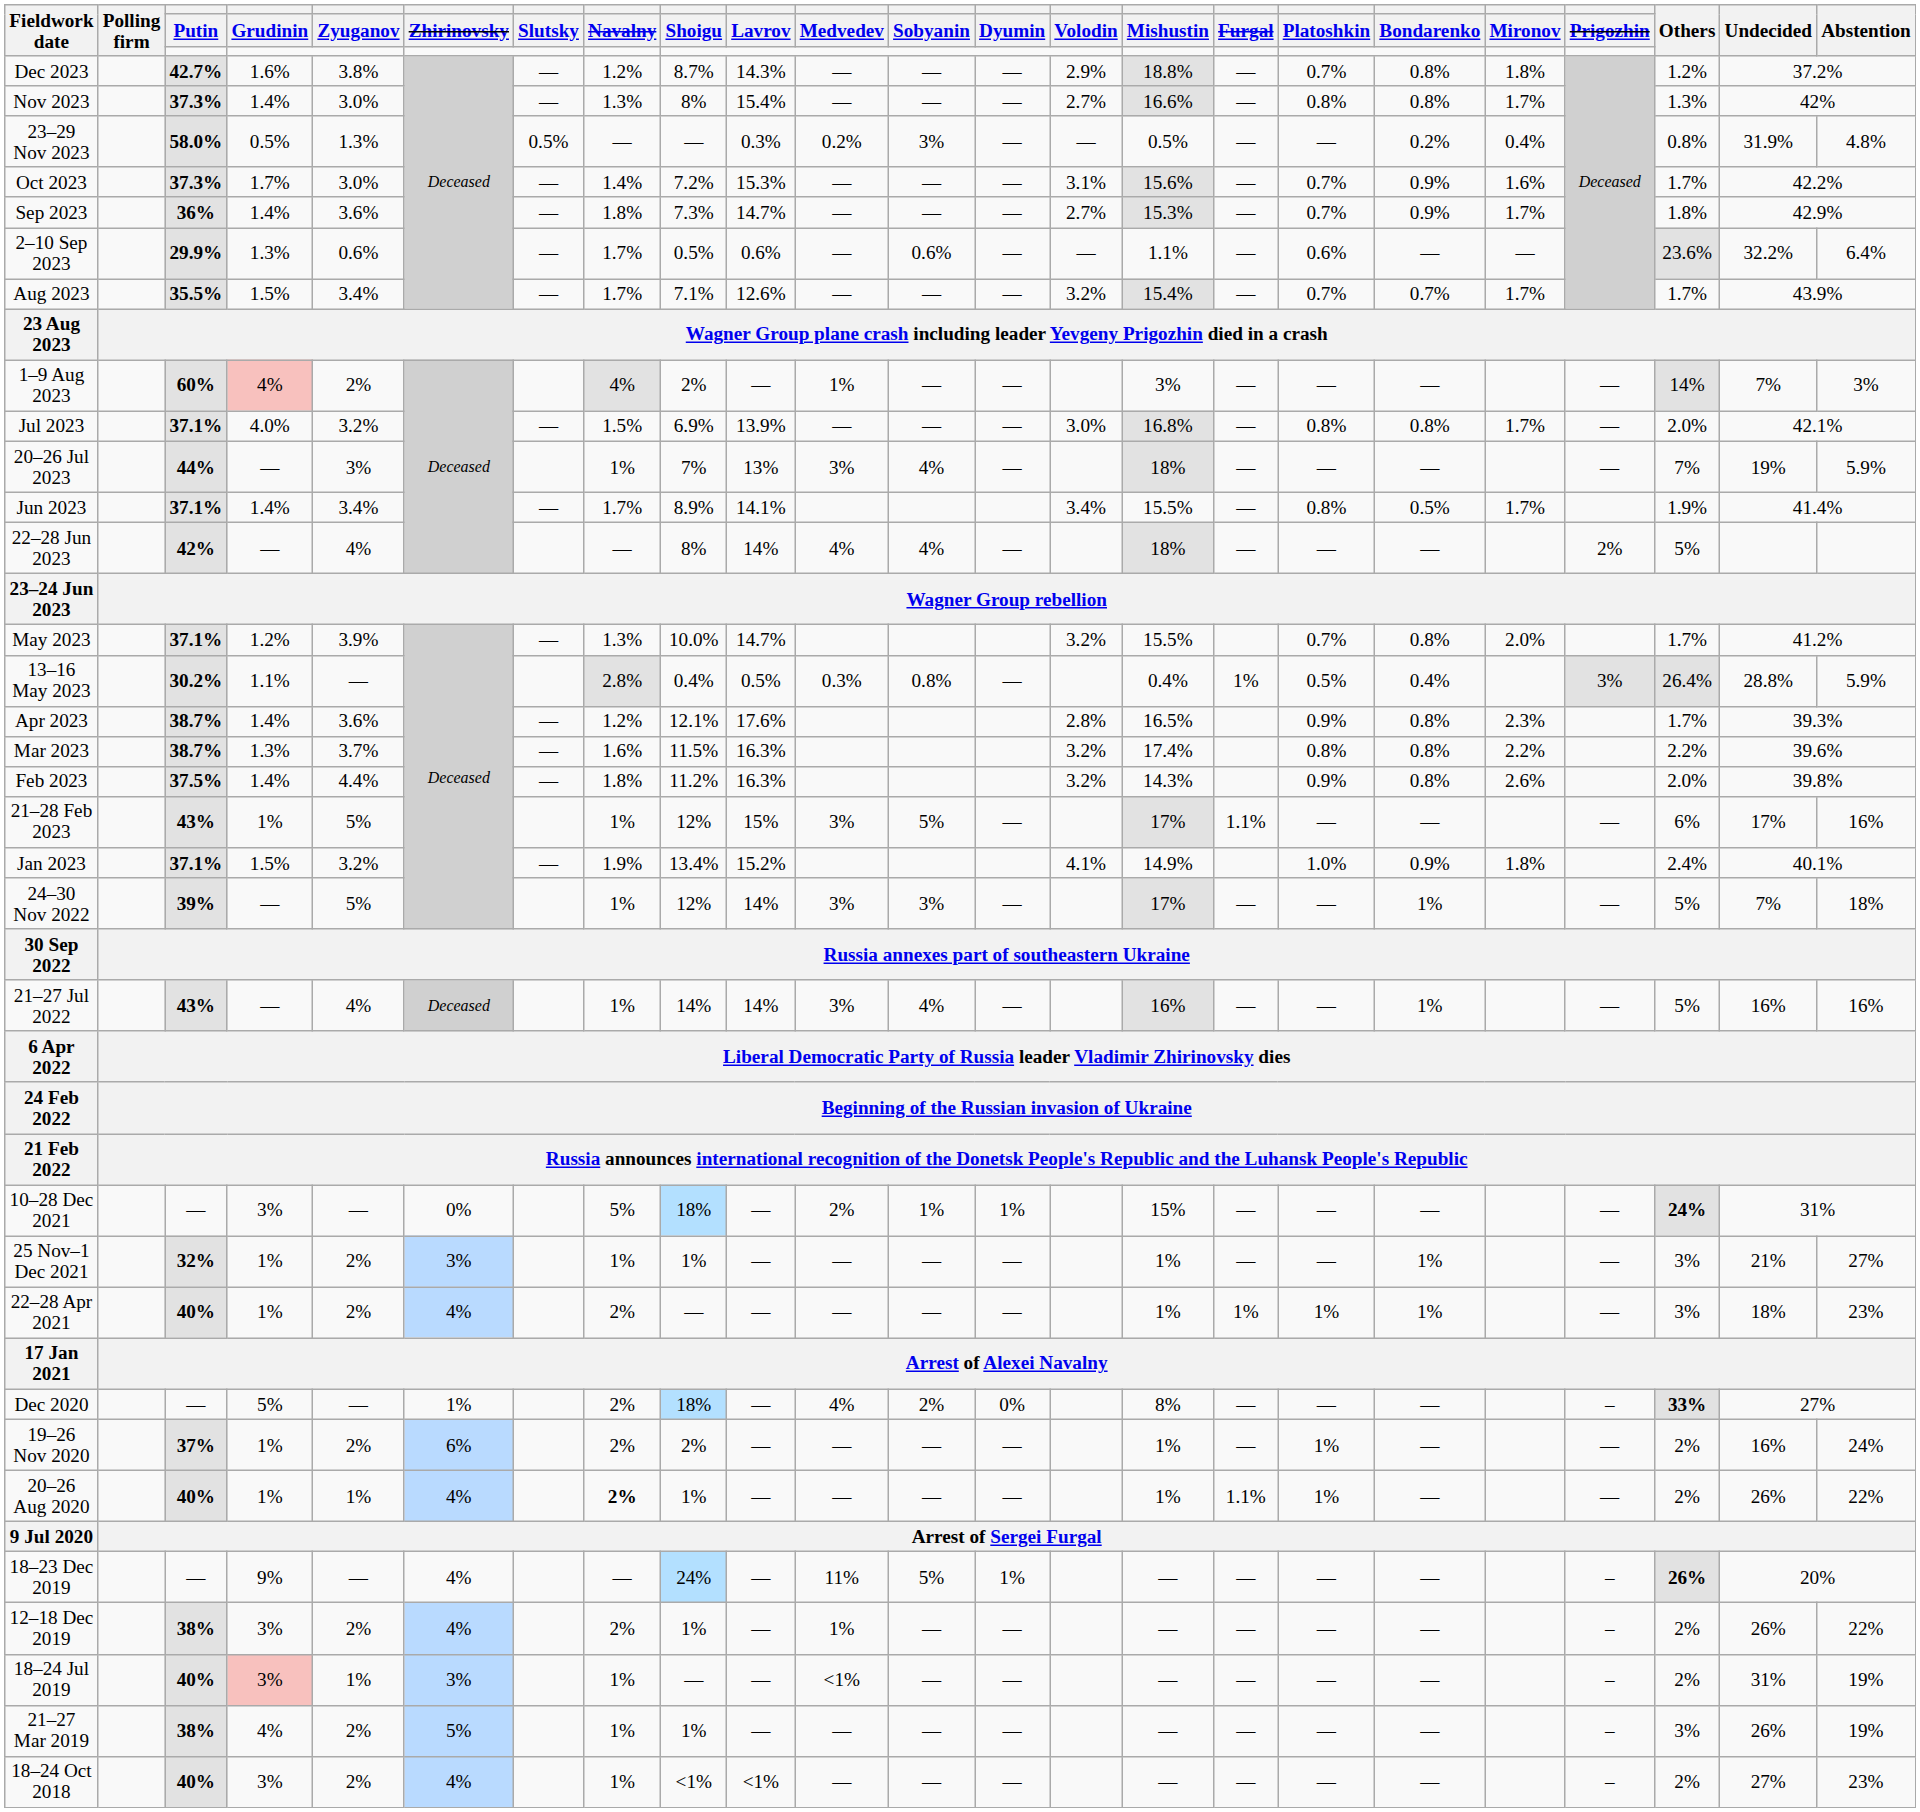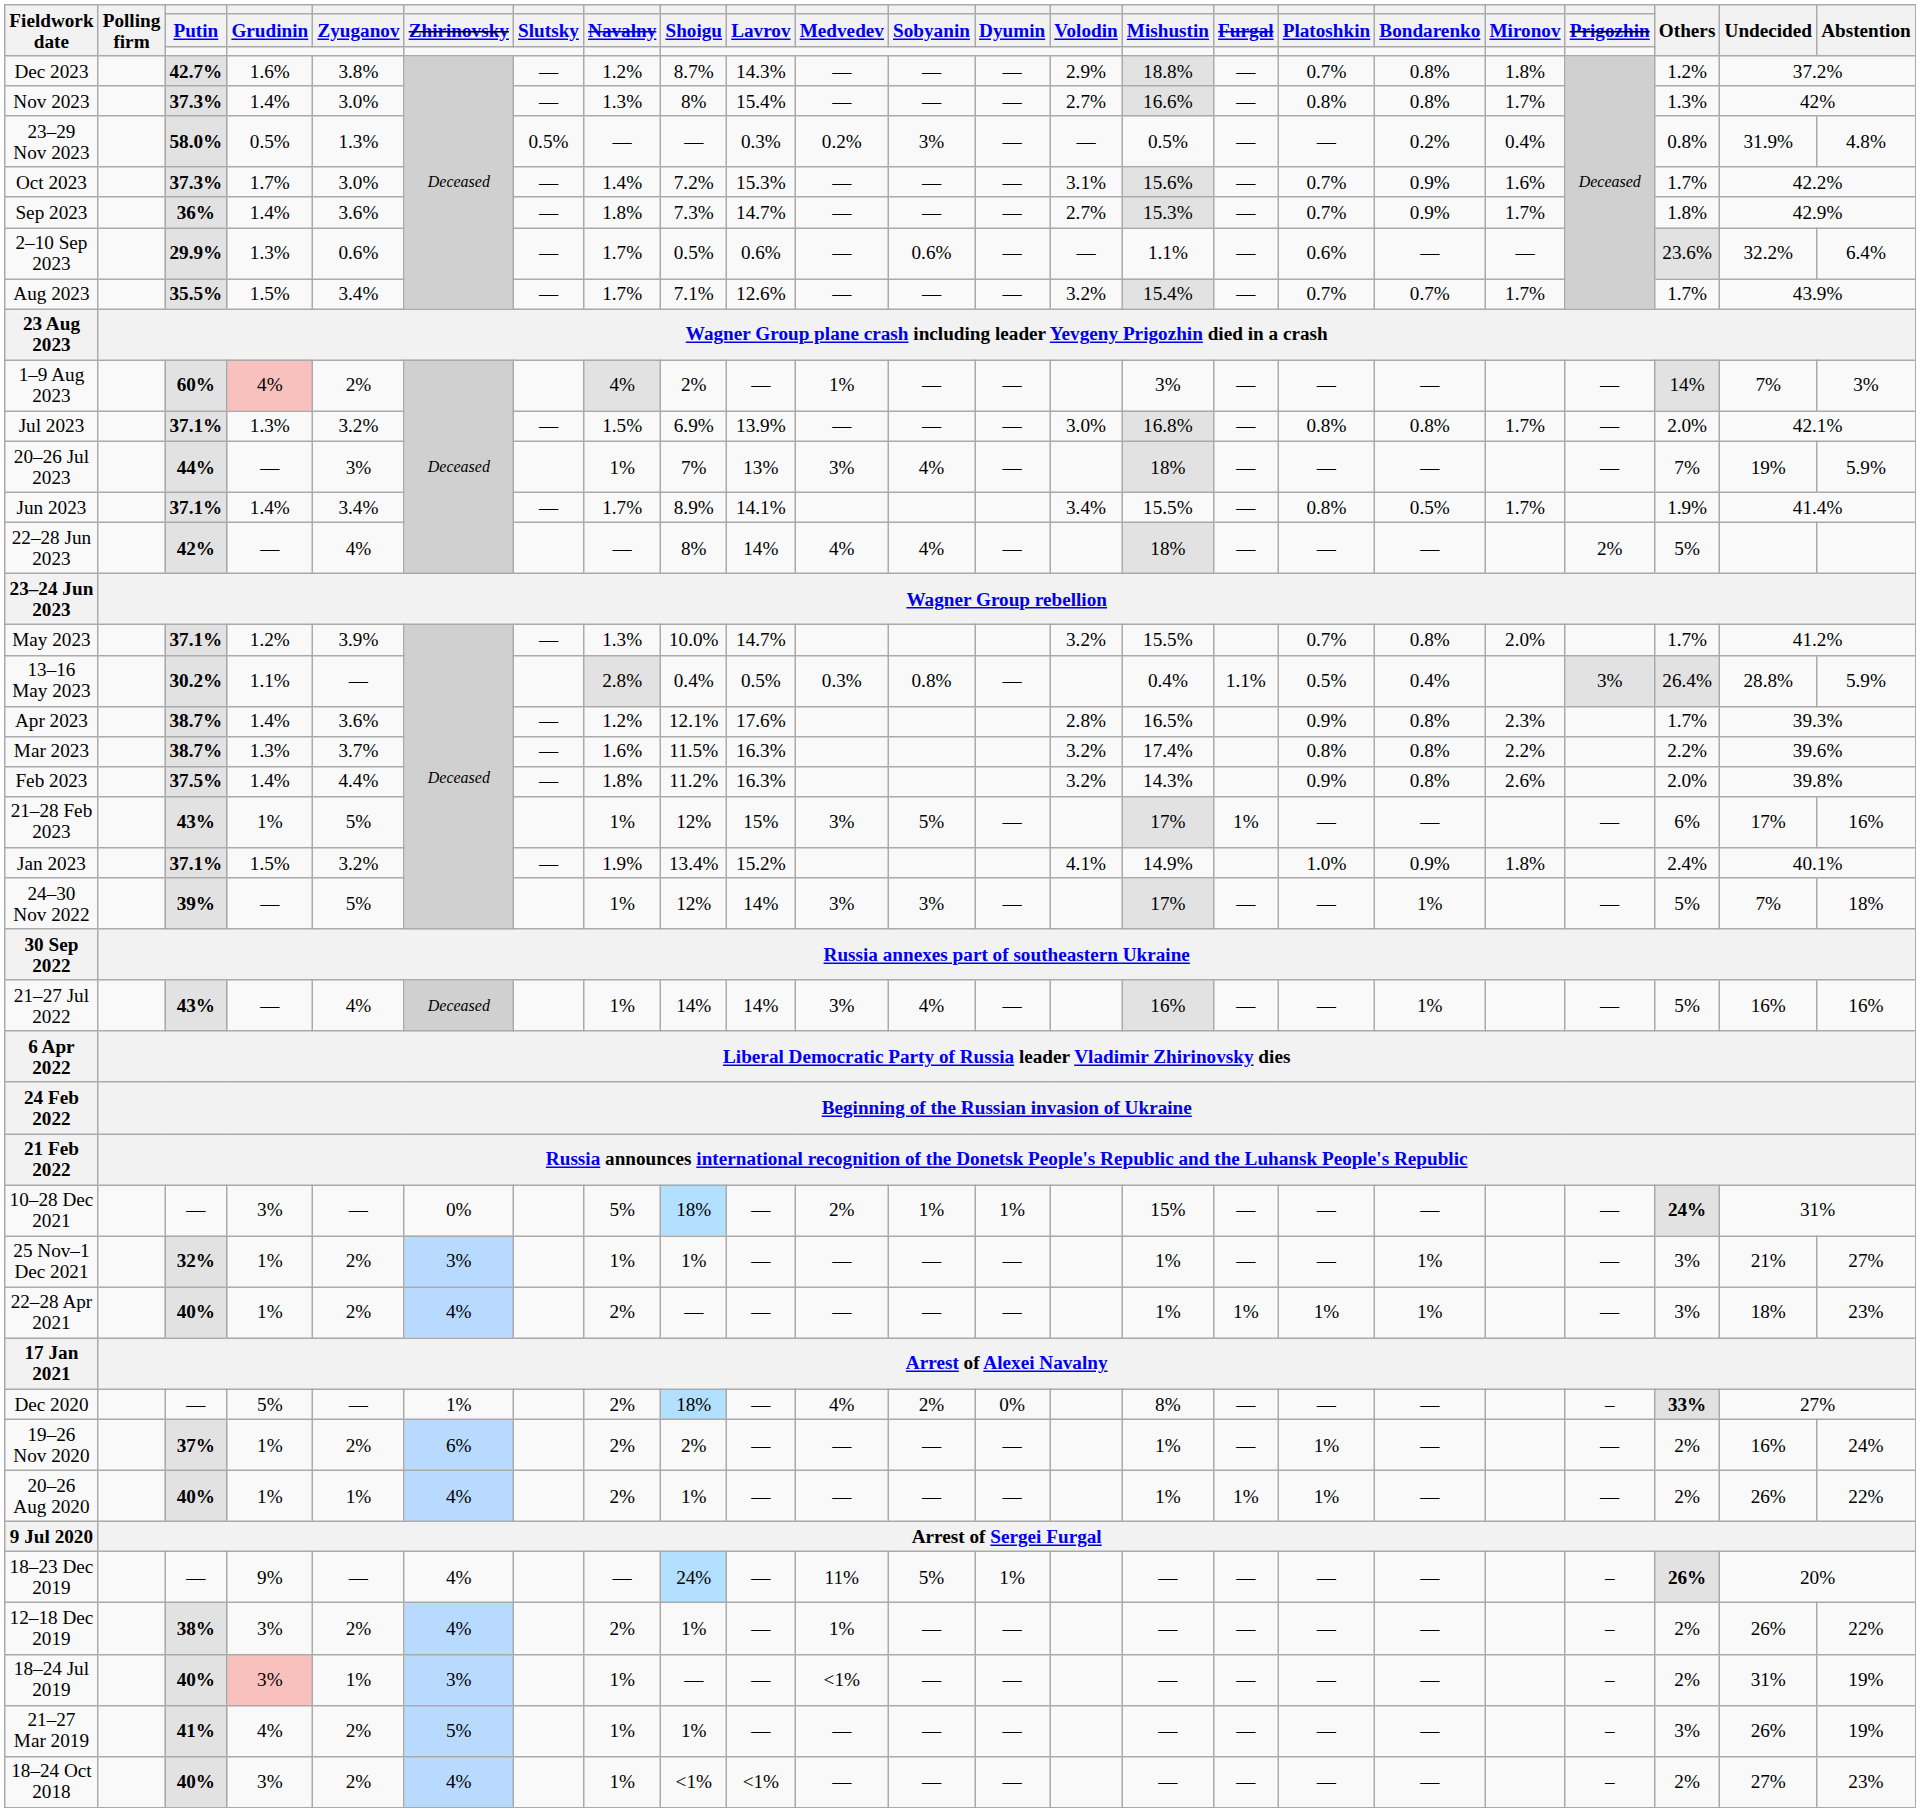(270, 426) 4.0% -> (270, 426) 1.3%
(1246, 680) 1% -> (1246, 680) 1.1%
(1246, 822) 1.1% -> (1246, 822) 1%
(622, 1496) bold -> (622, 1496) normal
(1246, 1496) 1.1% -> (1246, 1496) 1%
(196, 1731) 38% -> (196, 1731) 41%
